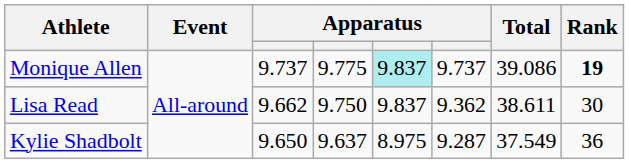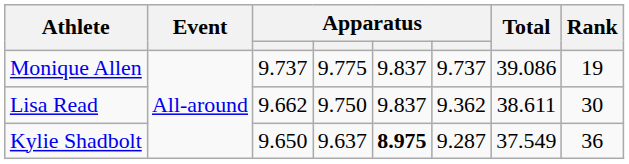(402, 68) paleturquoise background -> (402, 68) no background
(592, 68) bold -> (592, 68) normal
(402, 141) normal -> (402, 141) bold
